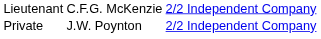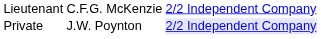(241, 26) no background -> (241, 26) lavender background
